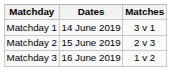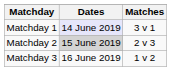(91, 27) no background -> (91, 27) lavender background
(91, 43) no background -> (91, 43) lightgrey background
